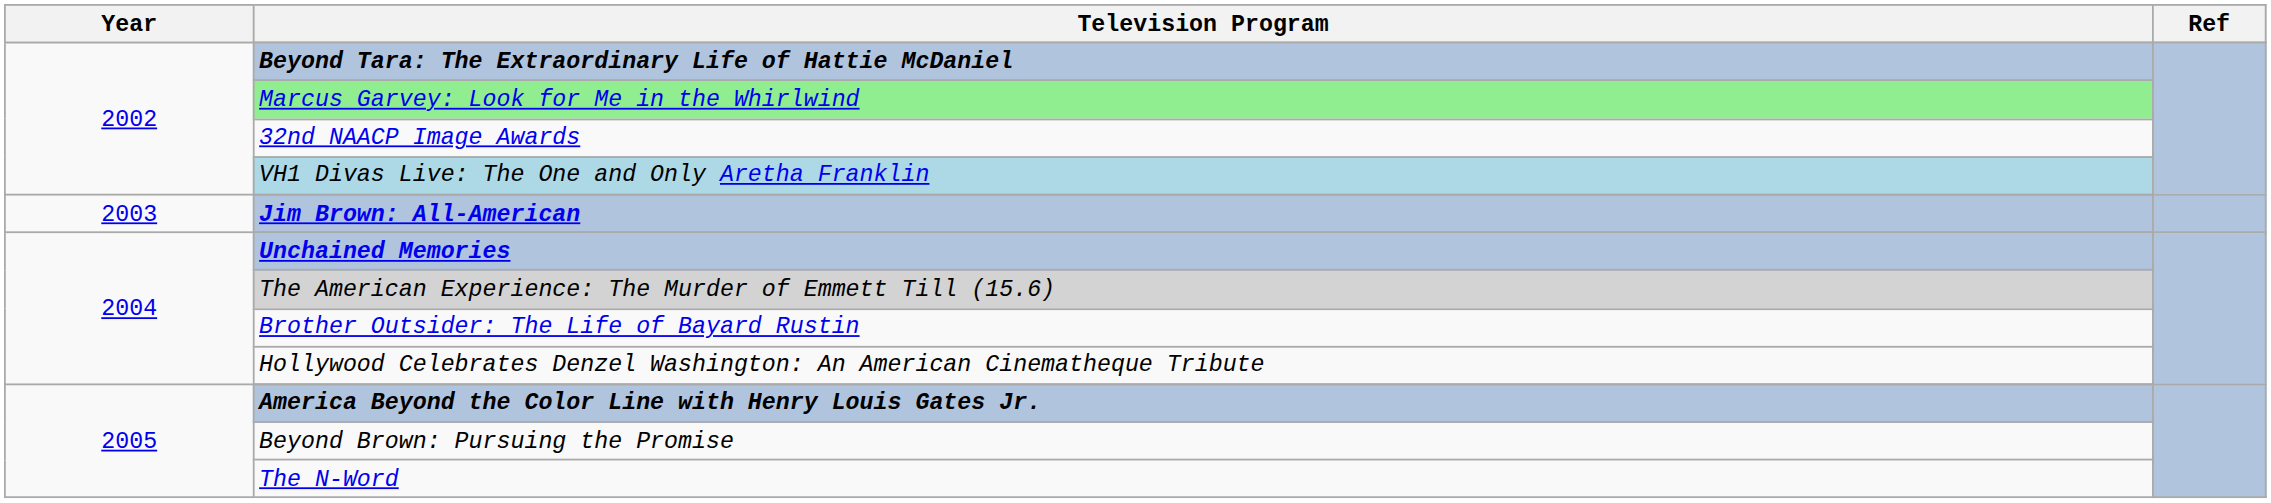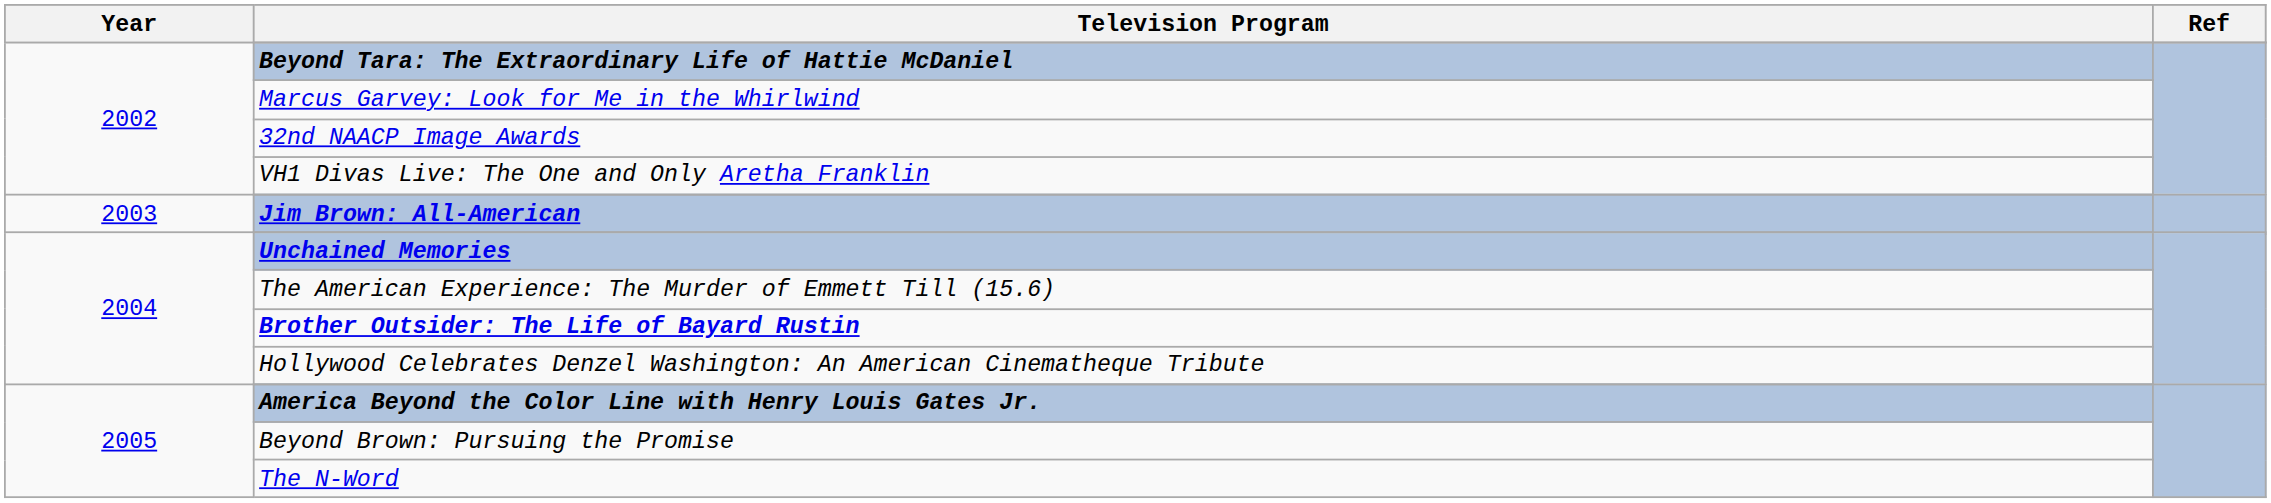(559, 100) lightgreen background -> (559, 100) no background
(594, 176) lightblue background -> (594, 176) no background
(657, 289) lightgrey background -> (657, 289) no background
(559, 327) normal -> (559, 327) bold
